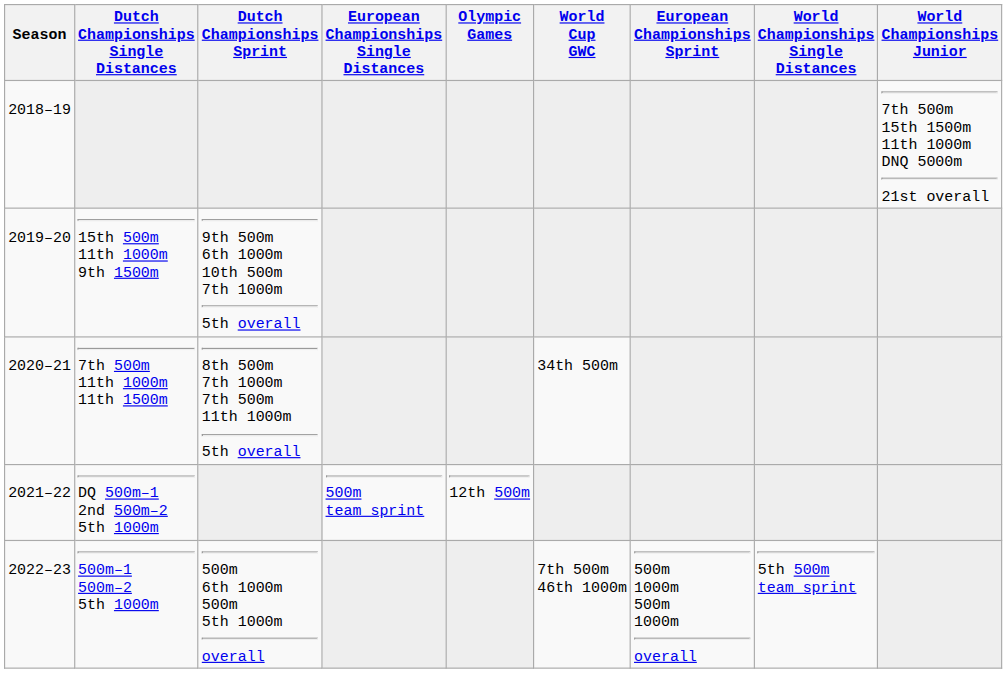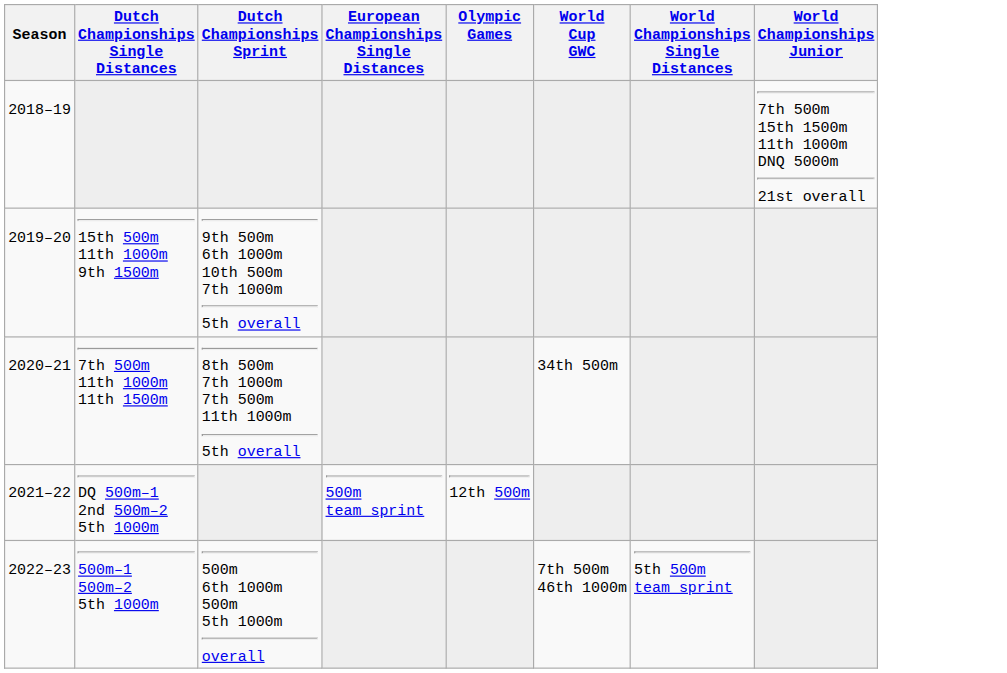- column: (692, 34)
